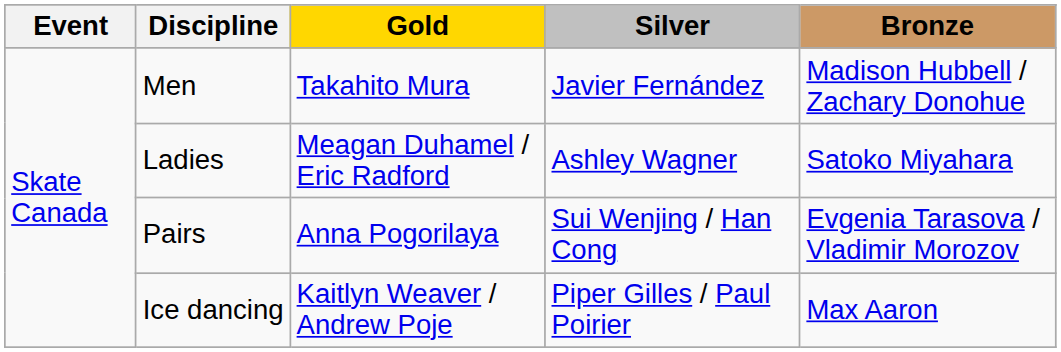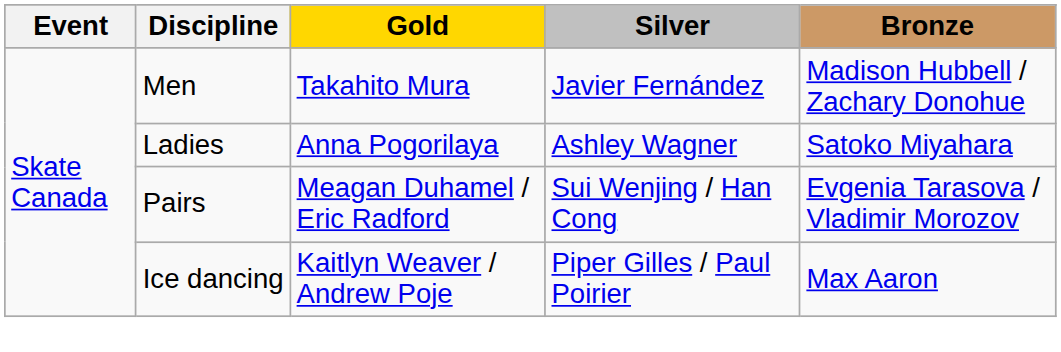(413, 160) Meagan Duhamel / Eric Radford -> (398, 144) Anna Pogorilaya
(398, 234) Anna Pogorilaya -> (413, 203) Meagan Duhamel / Eric Radford
